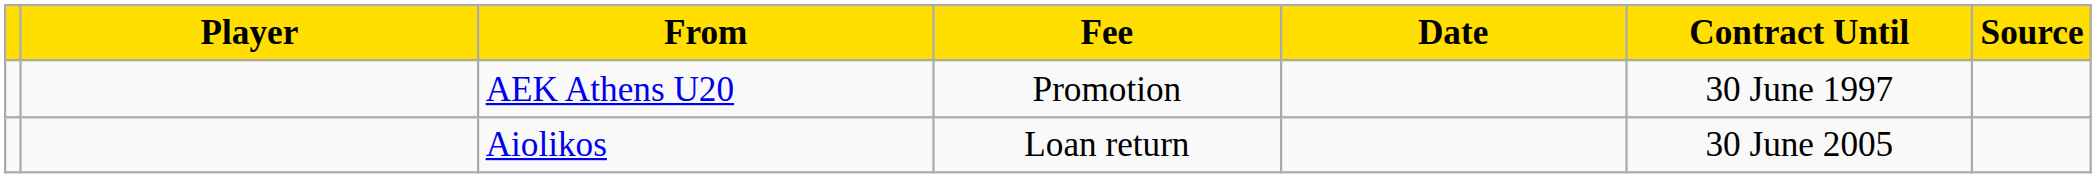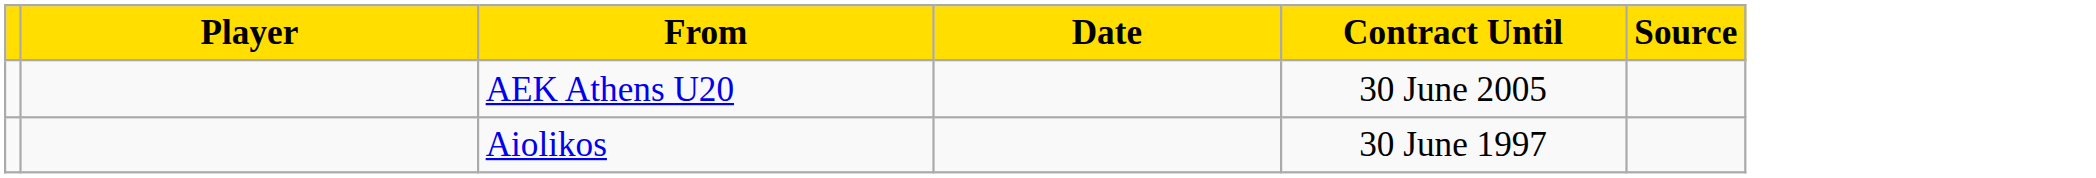- column: (1107, 32)
(1799, 88) 30 June 1997 -> (1453, 88) 30 June 2005
(1799, 144) 30 June 2005 -> (1453, 144) 30 June 1997
